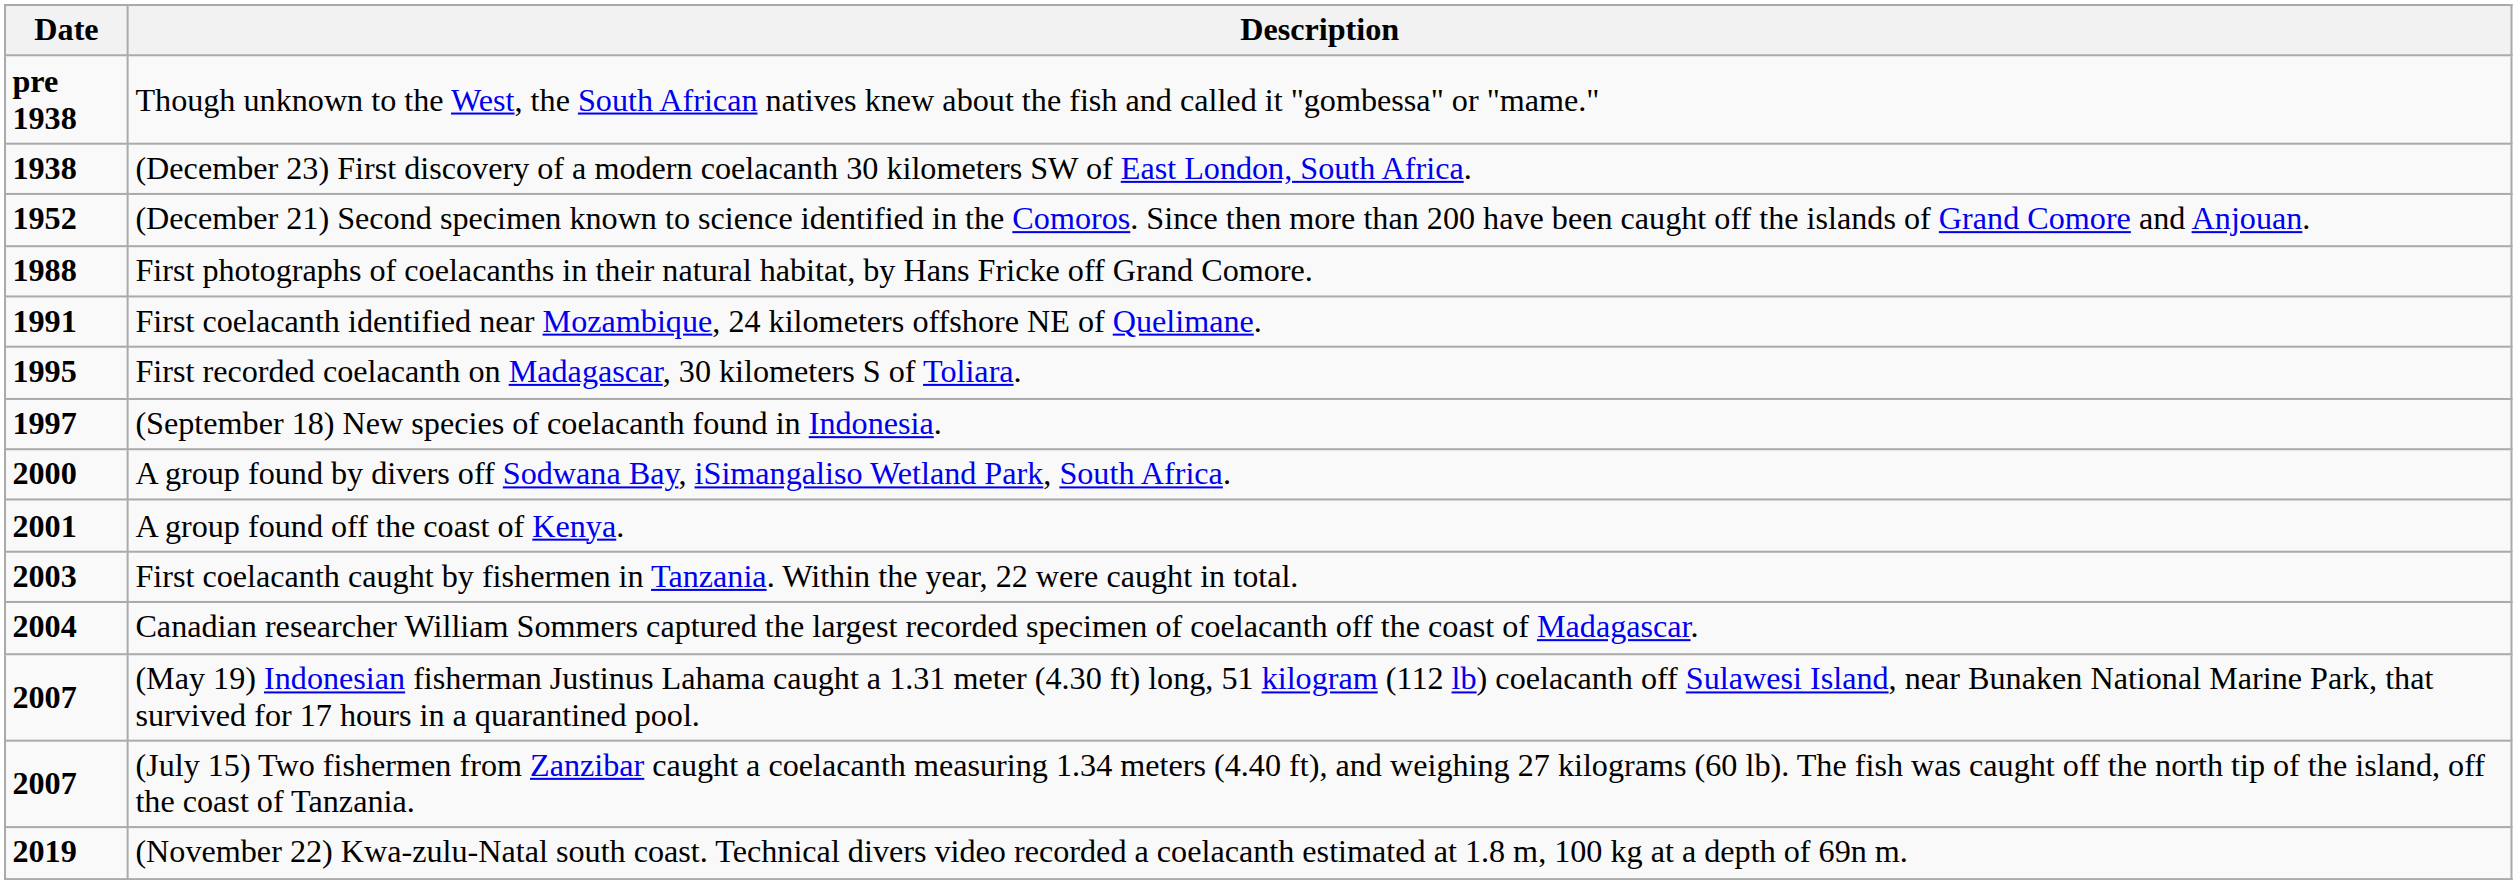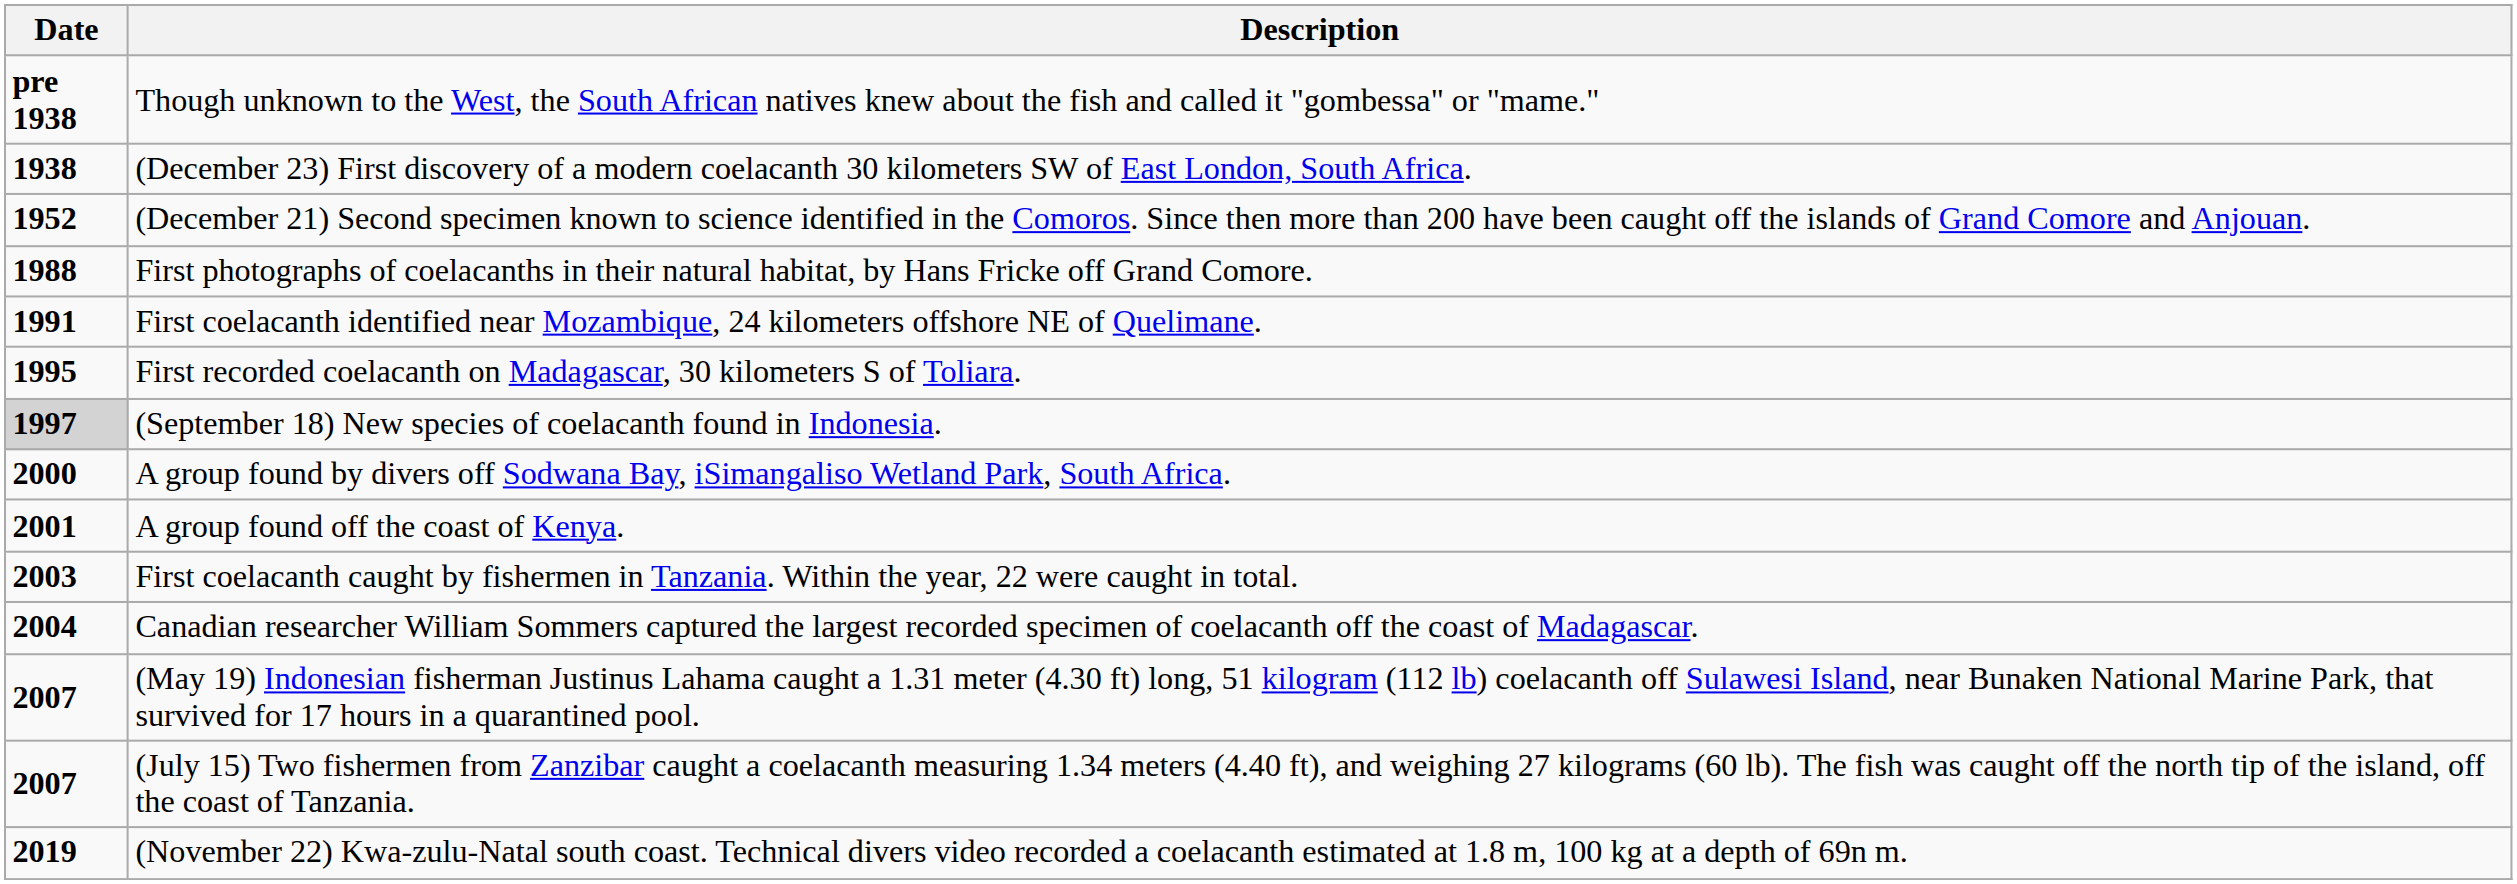(45, 423) no background -> (45, 423) lightgrey background
